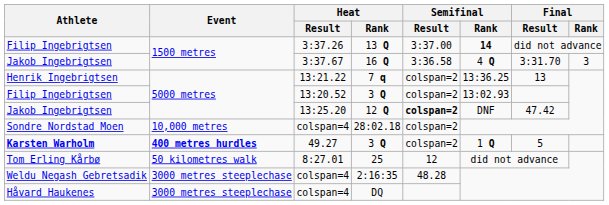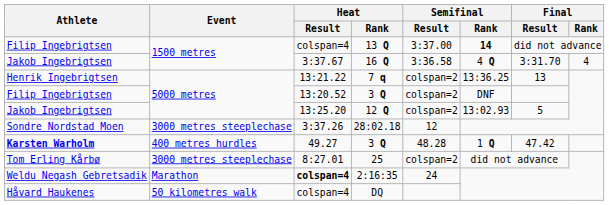(323, 45) 3:37.26 -> (323, 45) colspan=4
(586, 61) 3 -> (586, 61) 4
(486, 94) 13:02.93 -> (486, 94) DNF
(431, 110) bold -> (431, 110) normal
(486, 110) DNF -> (486, 110) 13:02.93
(540, 110) 47.42 -> (540, 110) 5
(190, 126) 10,000 metres -> (222, 126) 3000 metres steeplechase
(323, 126) colspan=4 -> (323, 126) 3:37.26
(431, 126) colspan=2 -> (431, 126) 12
(204, 143) bold -> (204, 143) normal
(431, 143) colspan=2 -> (431, 143) 48.28
(540, 143) 5 -> (540, 143) 47.42
(204, 159) 50 kilometres walk -> (222, 159) 3000 metres steeplechase
(431, 159) 12 -> (431, 159) colspan=2
(222, 175) 3000 metres steeplechase -> (175, 175) Marathon
(323, 175) normal -> (323, 175) bold
(431, 175) 48.28 -> (431, 175) 24
(222, 192) 3000 metres steeplechase -> (204, 192) 50 kilometres walk
